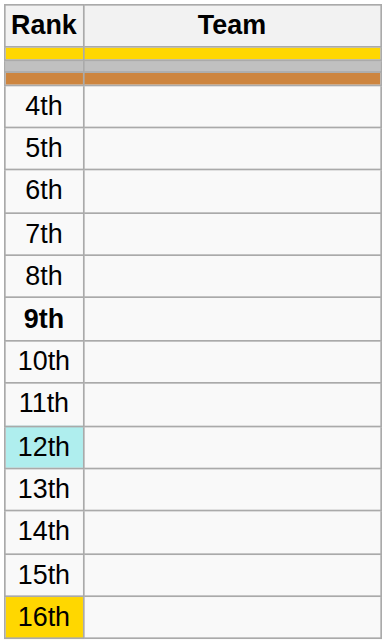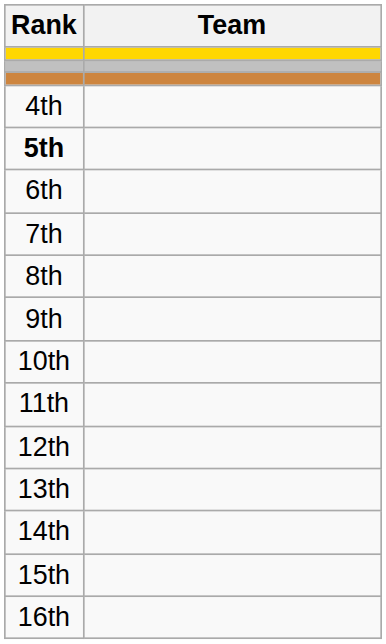(44, 148) normal -> (44, 148) bold
(44, 318) bold -> (44, 318) normal
(44, 446) paleturquoise background -> (44, 446) no background
(44, 617) gold background -> (44, 617) no background
